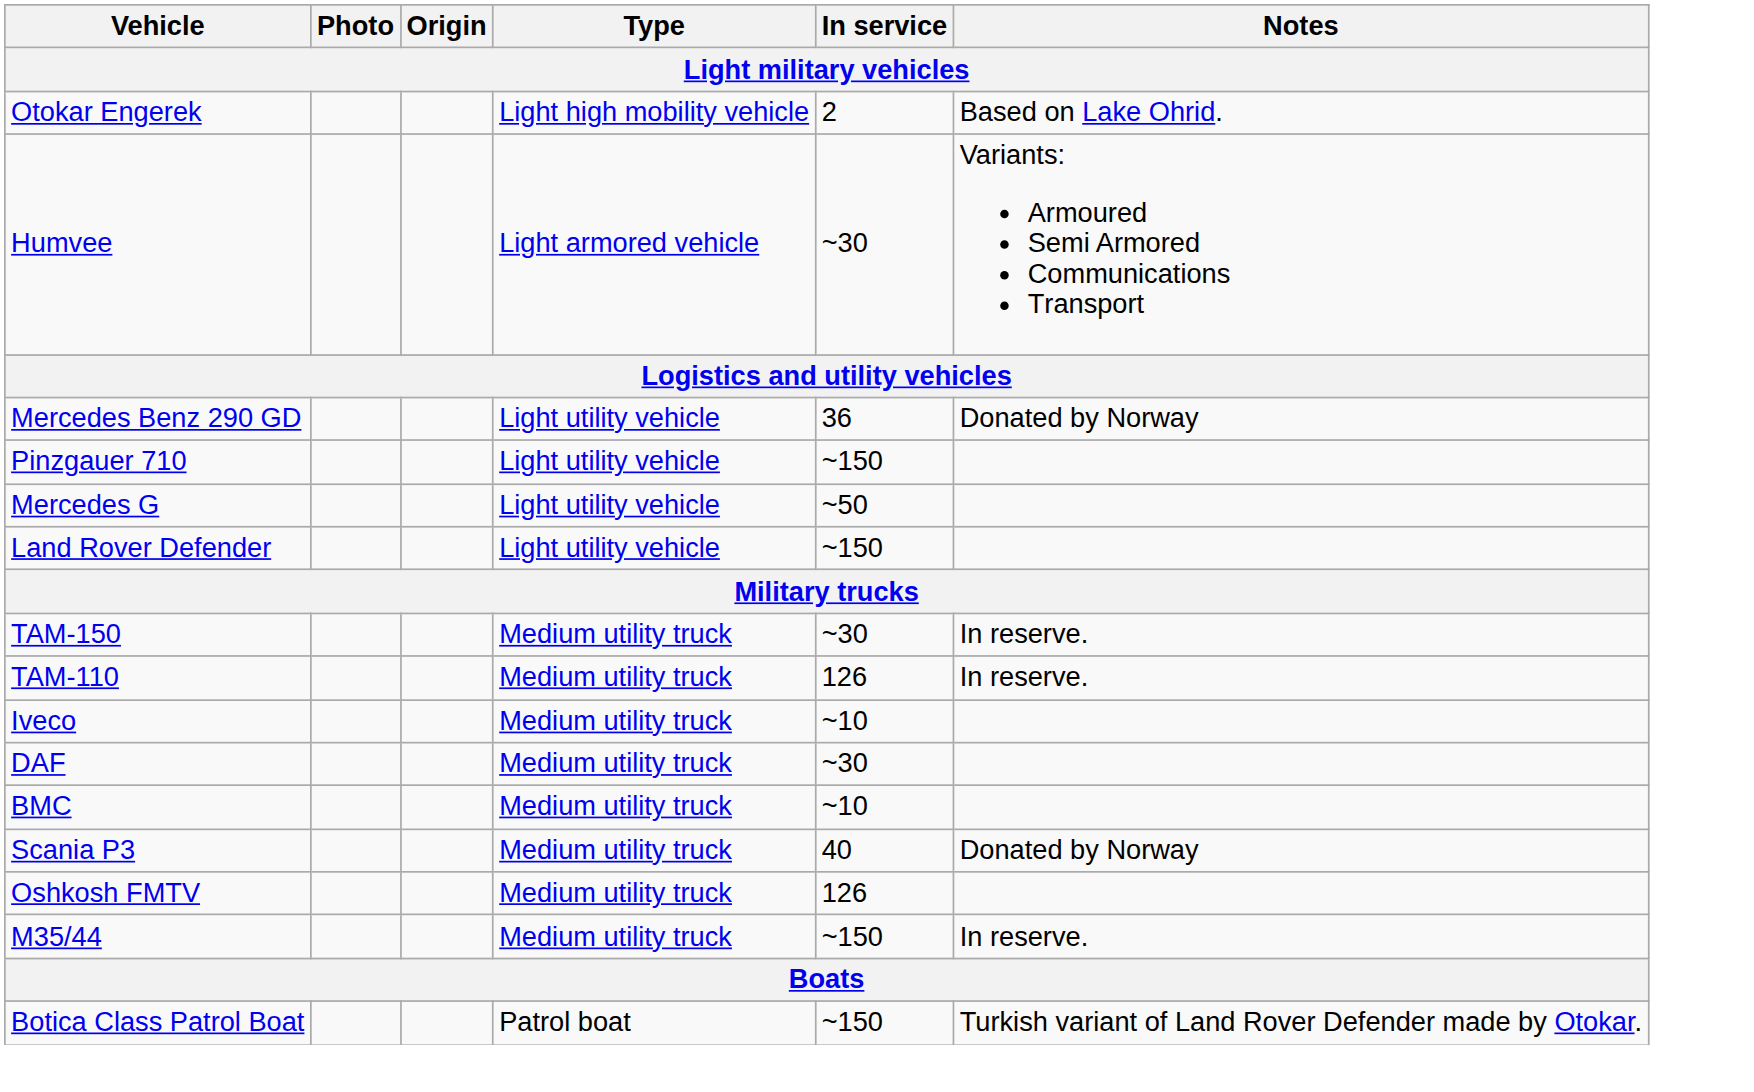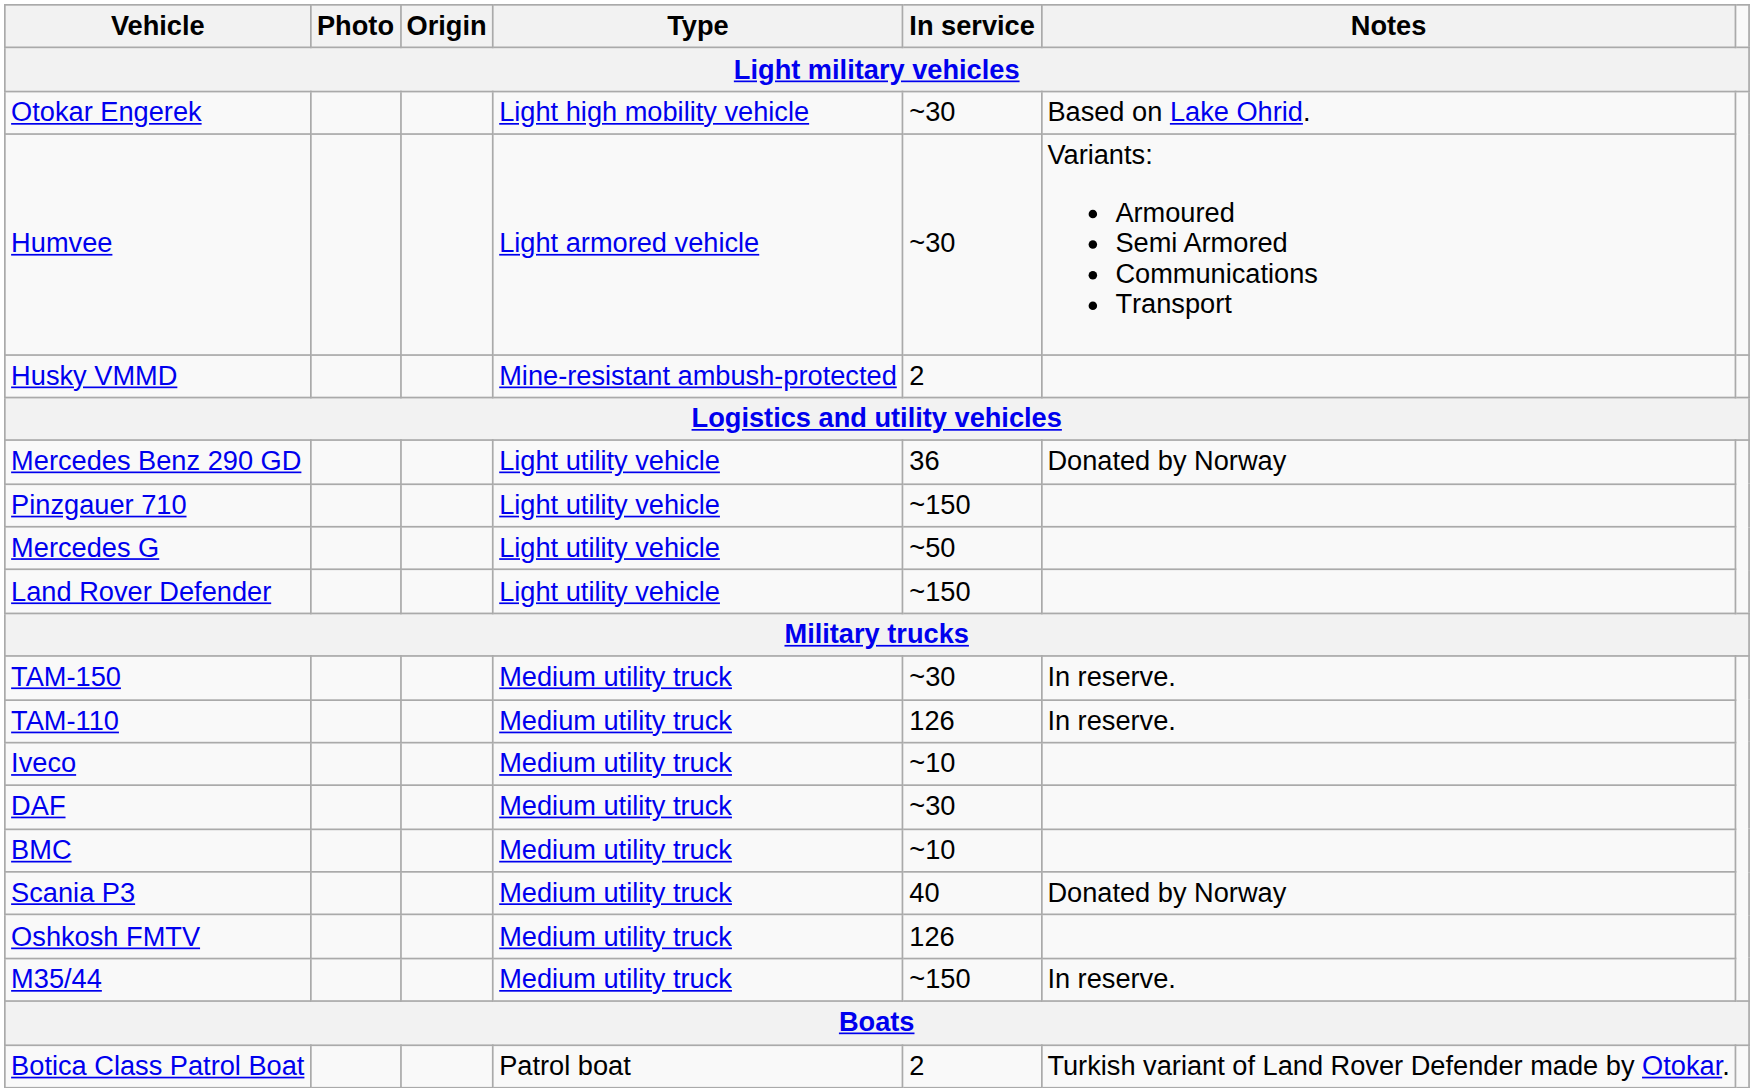(829, 112) 2 -> (932, 112) ~30
+ row: (94, 375)
(852, 1022) ~150 -> (917, 1065) 2
